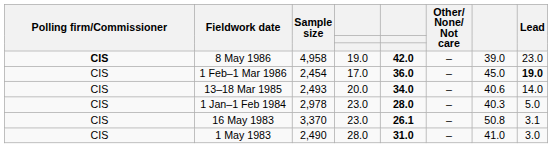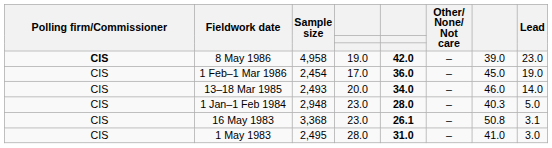(532, 74) bold -> (532, 74) normal
(495, 90) 40.6 -> (495, 90) 46.0
(313, 105) 2,978 -> (313, 105) 2,948
(313, 120) 3,370 -> (313, 120) 3,368
(313, 136) 2,490 -> (313, 136) 2,495
